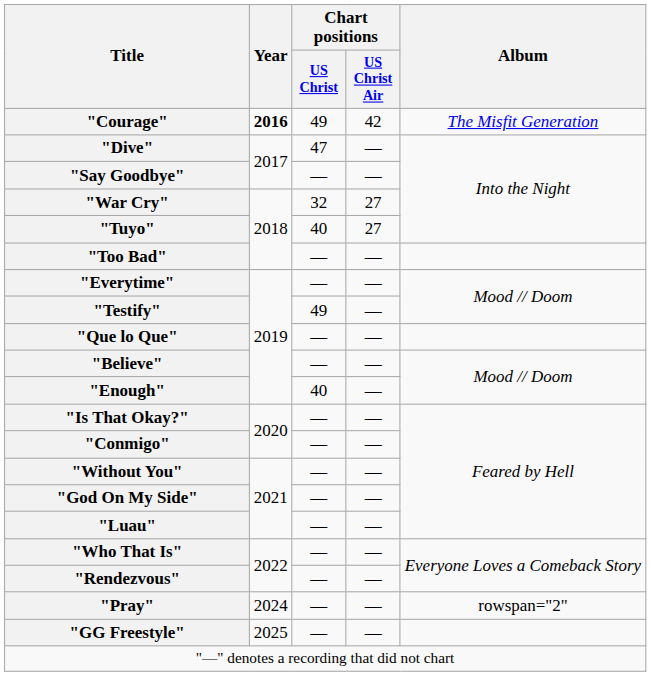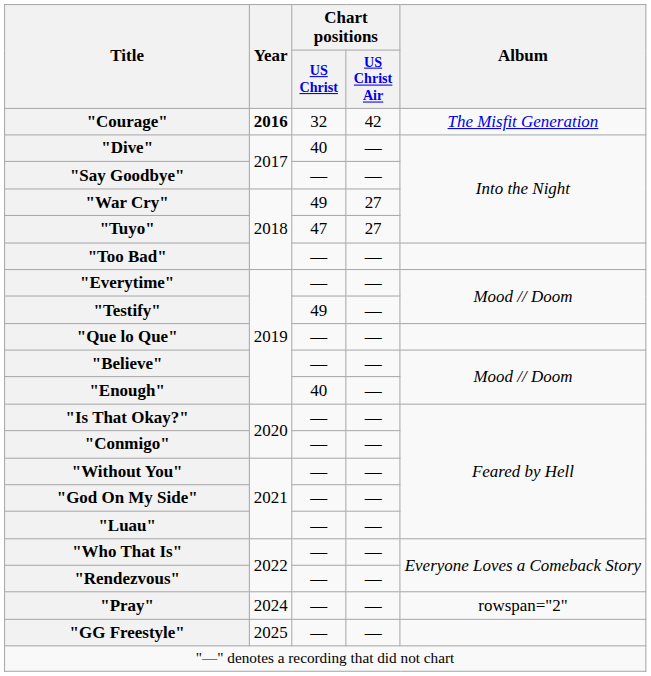(319, 121) 49 -> (319, 121) 32
(319, 148) 47 -> (319, 148) 40
(319, 202) 32 -> (319, 202) 49
(319, 229) 40 -> (319, 229) 47
